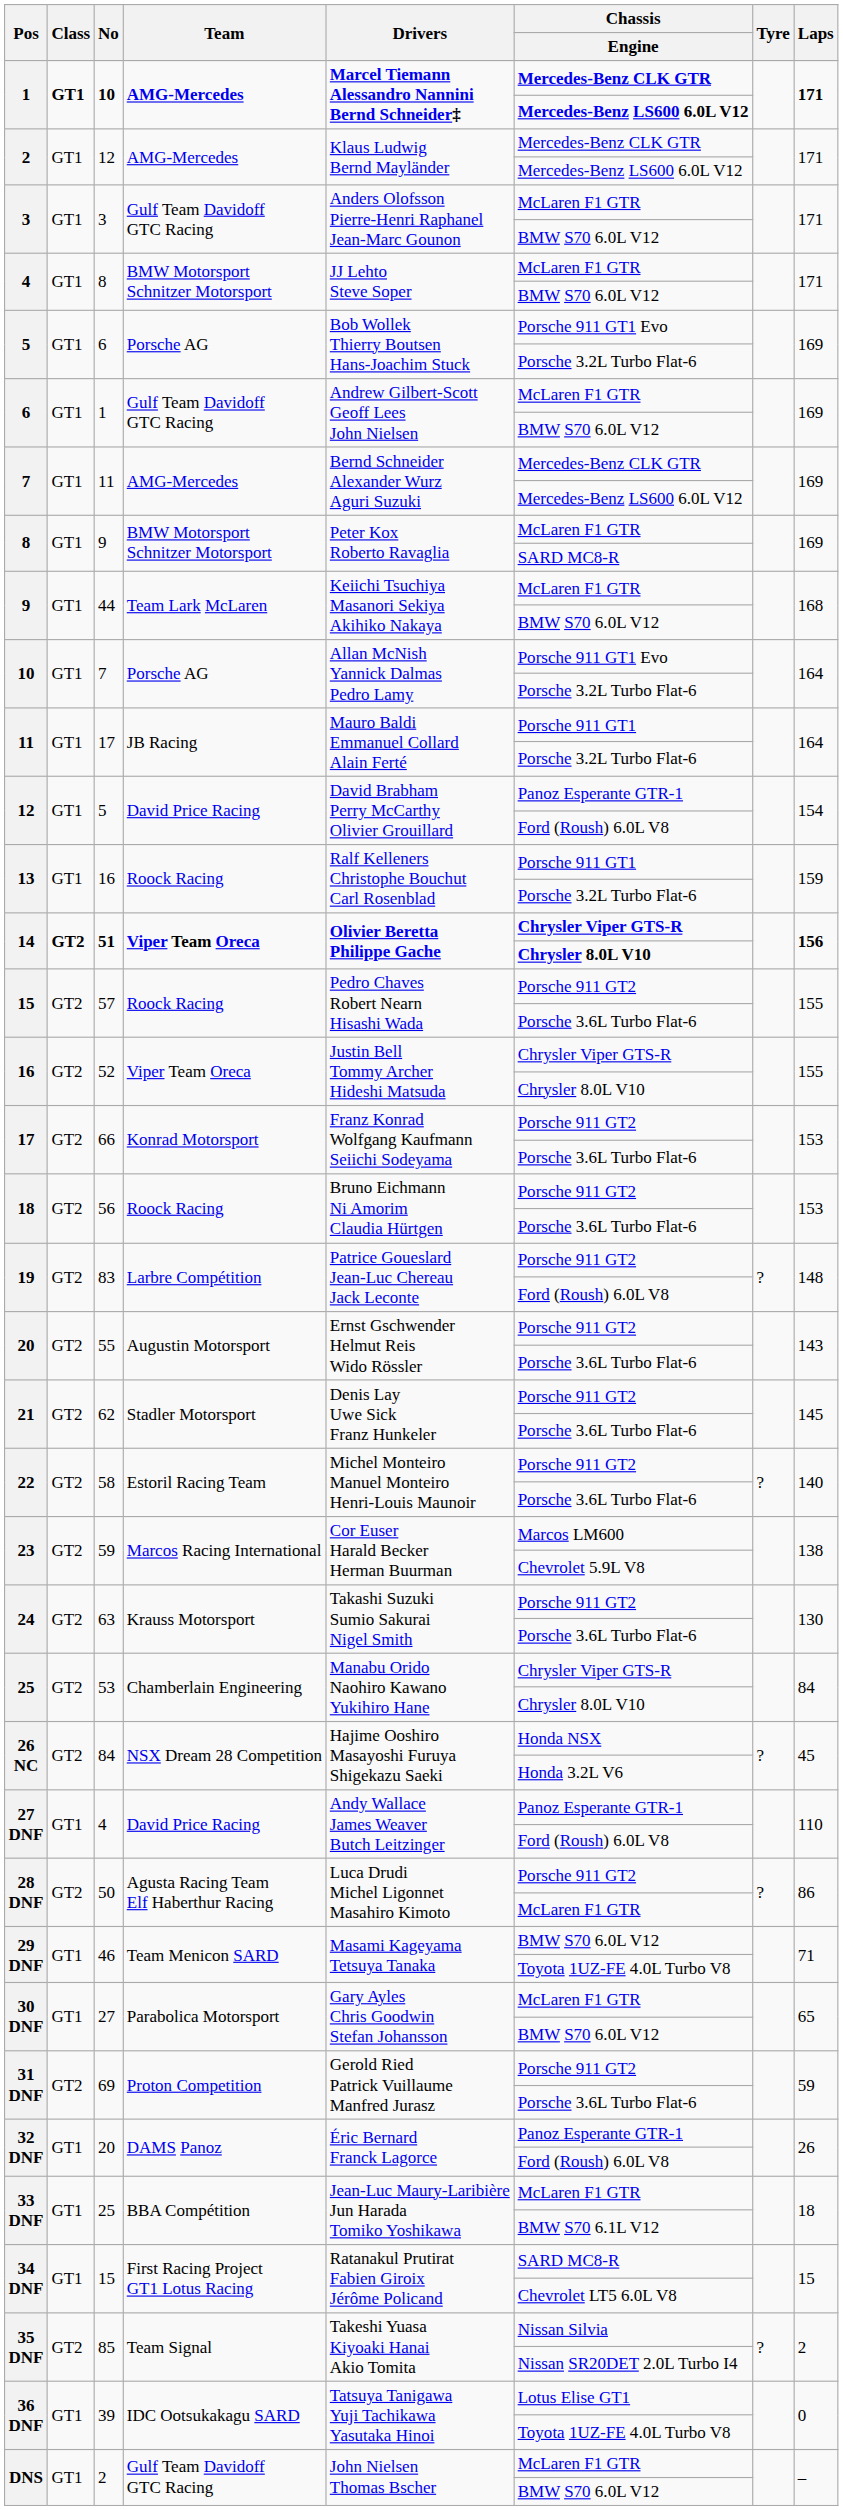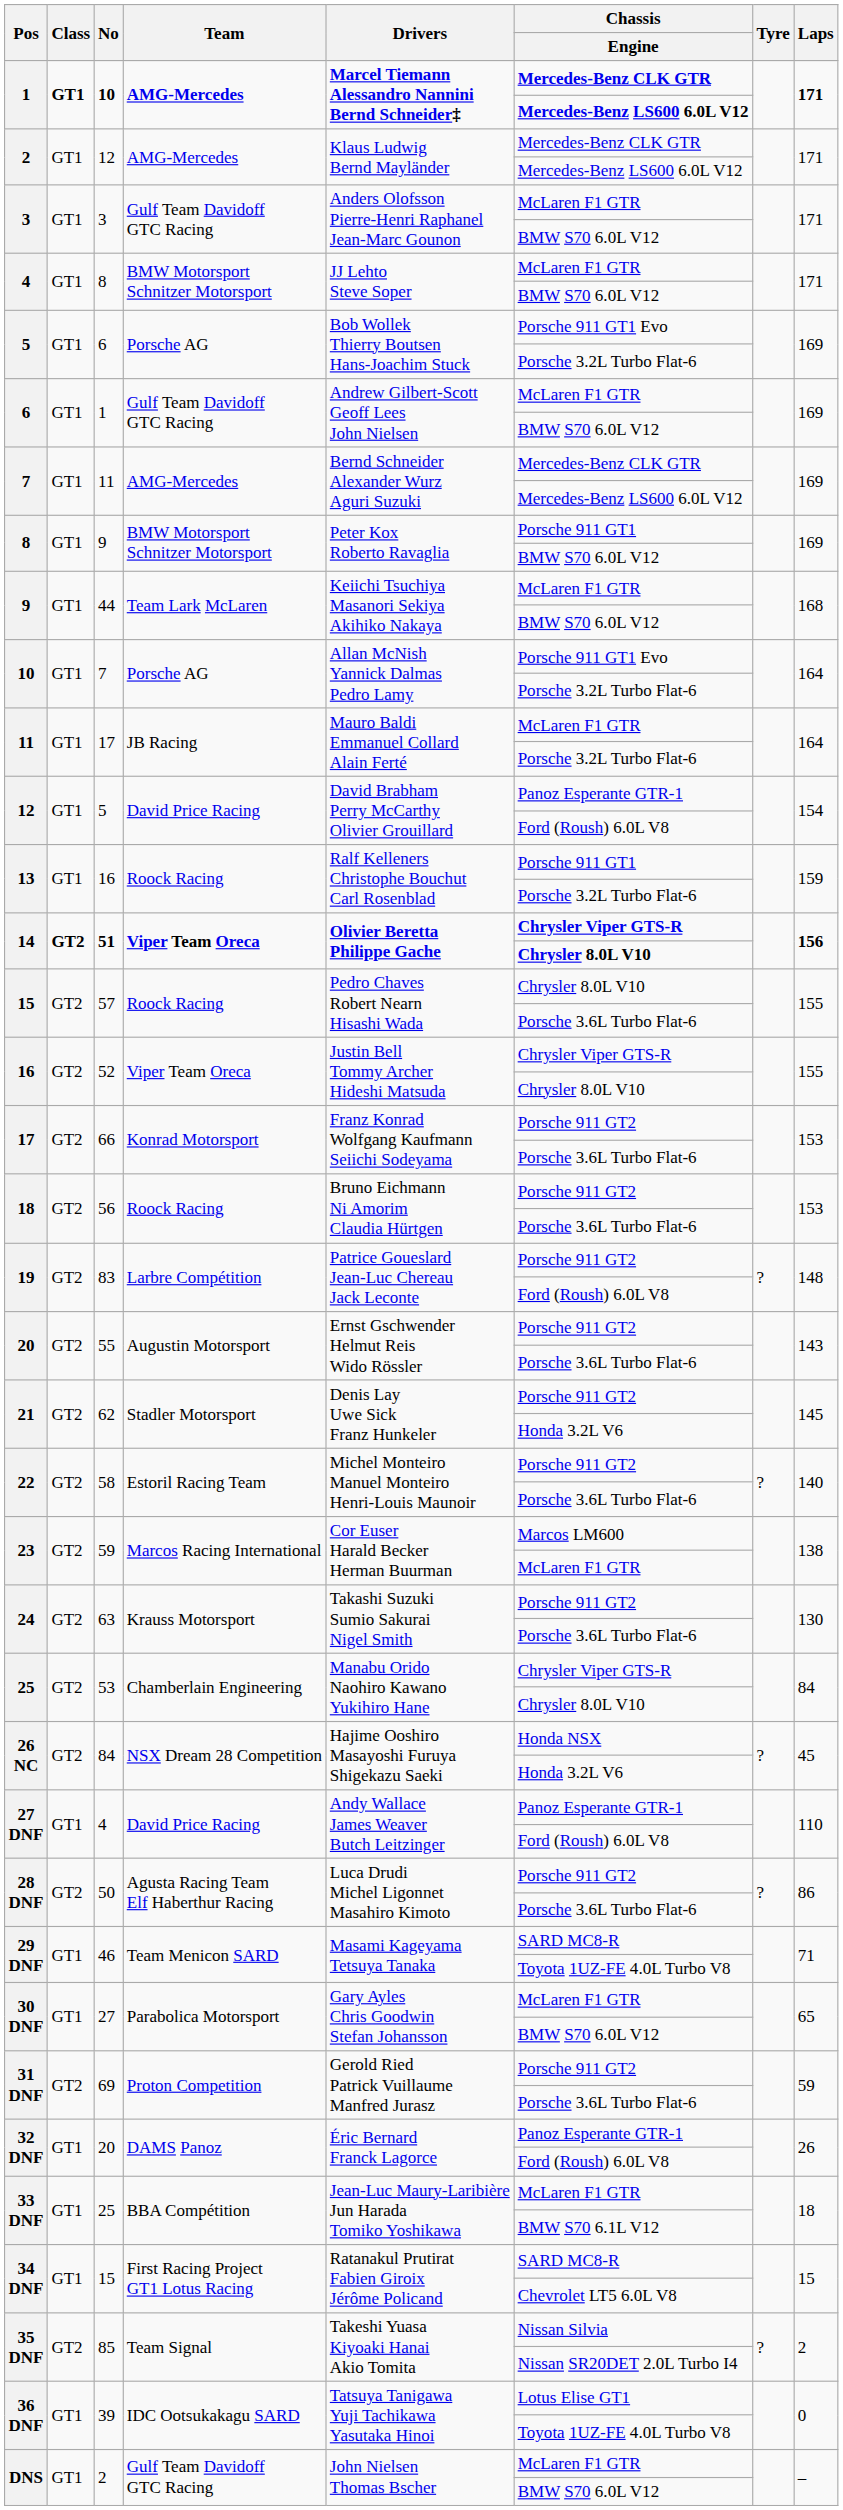(579, 529) McLaren F1 GTR -> (577, 529) Porsche 911 GT1
(568, 557) SARD MC8-R -> (588, 557) BMW S70 6.0L V12
(577, 725) Porsche 911 GT1 -> (579, 725) McLaren F1 GTR
(577, 986) Porsche 911 GT2 -> (581, 986) Chrysler 8.0L V10
(607, 1430) Porsche 3.6L Turbo Flat-6 -> (570, 1430) Honda 3.2L V6
(581, 1567) Chevrolet 5.9L V8 -> (579, 1567) McLaren F1 GTR
(579, 1909) McLaren F1 GTR -> (607, 1909) Porsche 3.6L Turbo Flat-6
(588, 1940) BMW S70 6.0L V12 -> (568, 1940) SARD MC8-R
